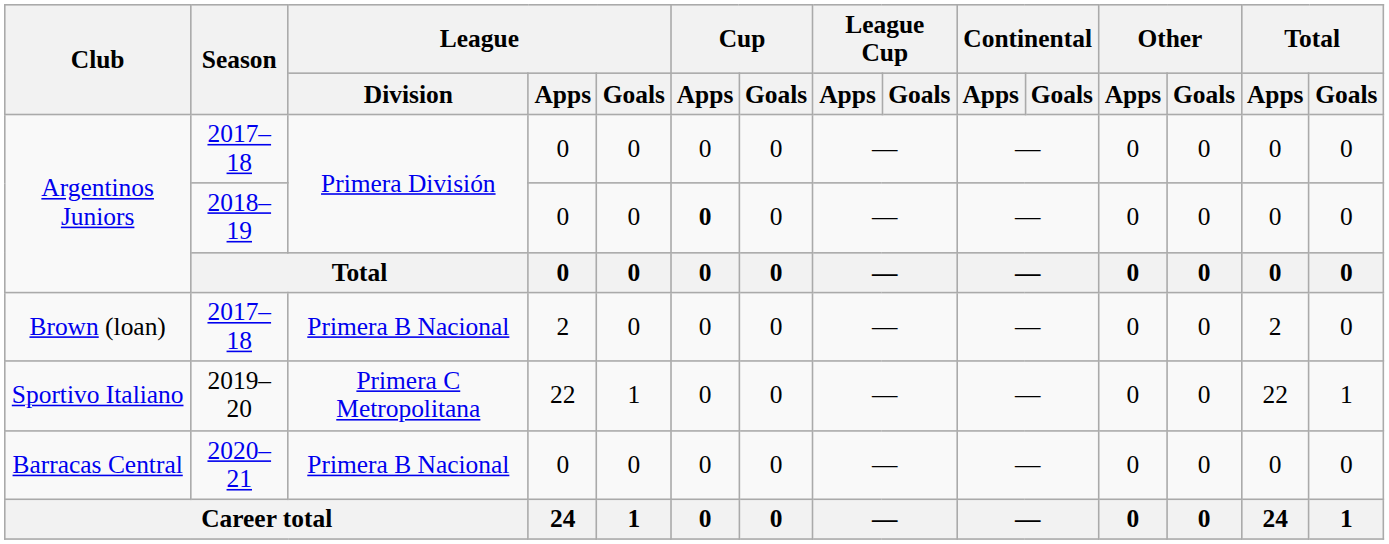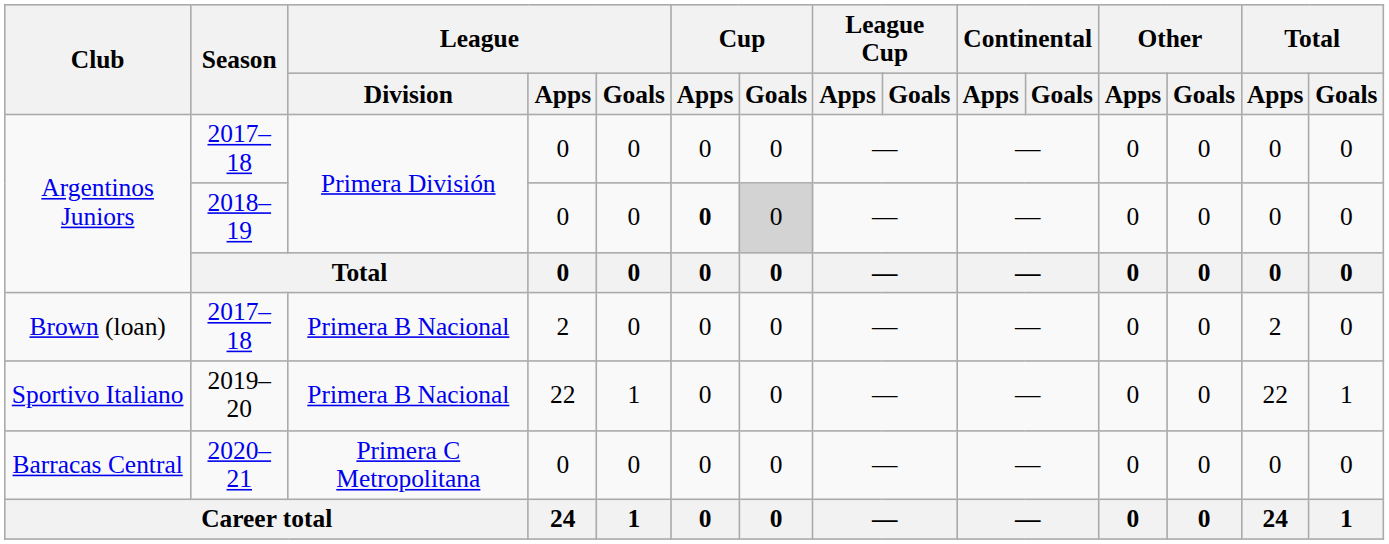(776, 217) no background -> (776, 217) lightgrey background
(408, 395) Primera C Metropolitana -> (408, 395) Primera B Nacional
(408, 464) Primera B Nacional -> (408, 464) Primera C Metropolitana
